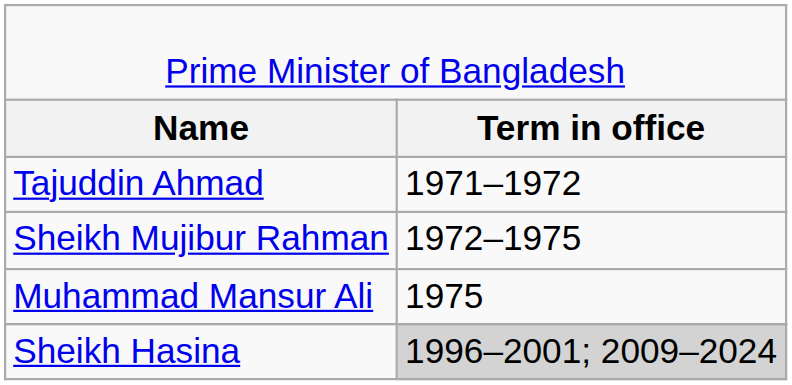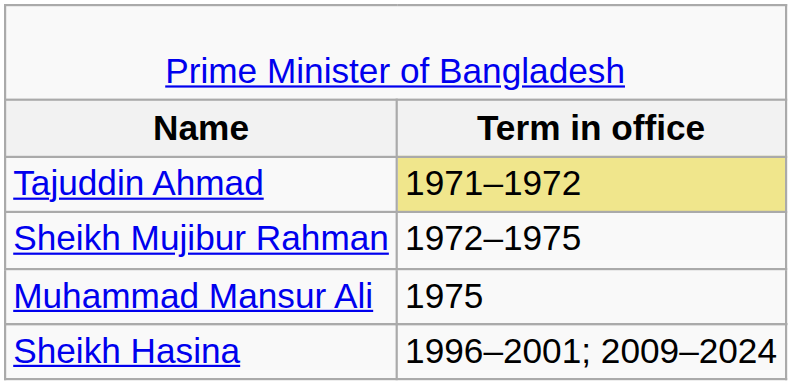(493, 183) no background -> (493, 183) khaki background
(591, 351) lightgrey background -> (591, 351) no background
